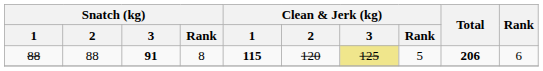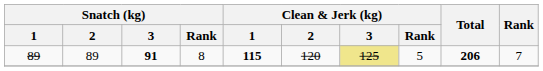(34, 55) 88 -> (34, 55) 89
(92, 55) 88 -> (92, 55) 89
(519, 55) 6 -> (519, 55) 7
